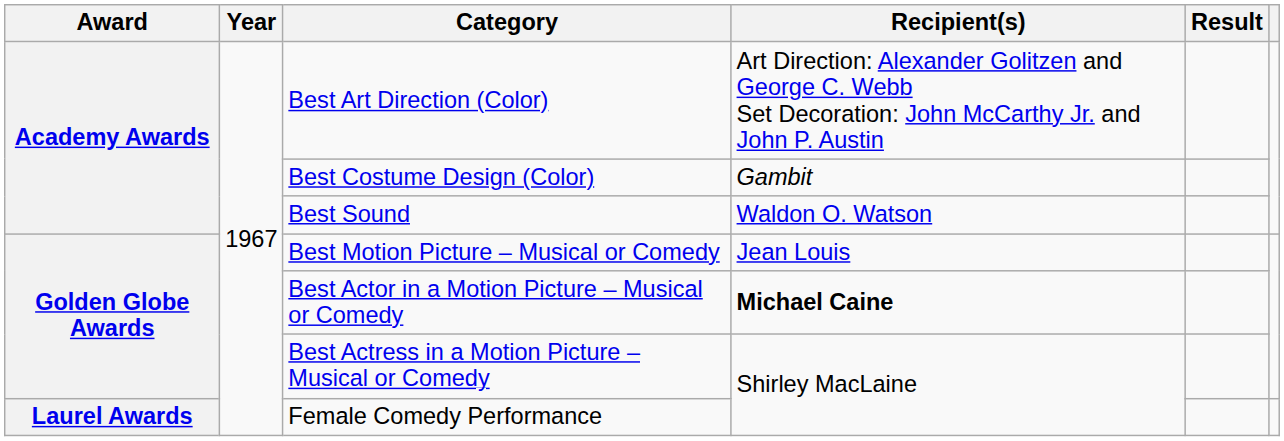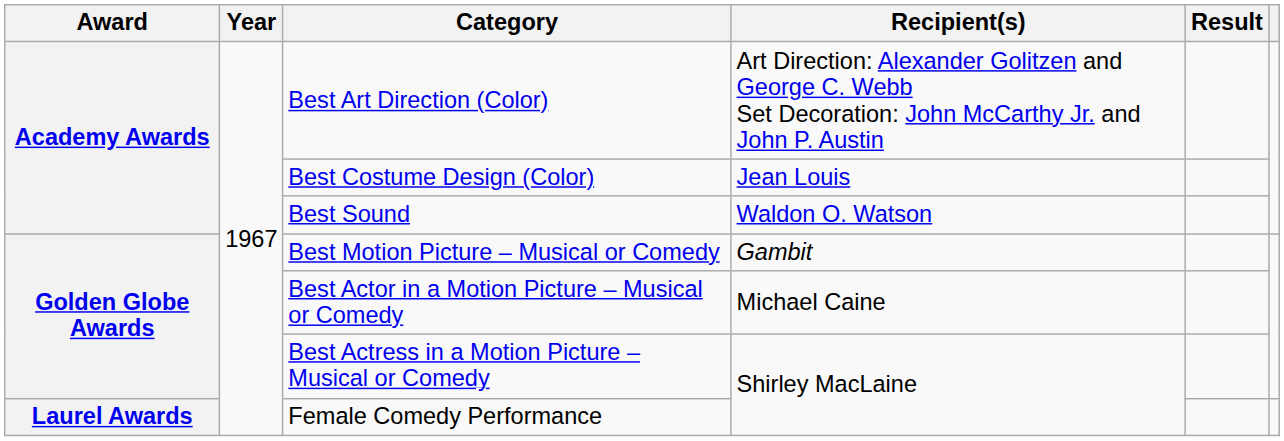(774, 177) Gambit -> (793, 177) Jean Louis
(793, 251) Jean Louis -> (774, 251) Gambit
(815, 302) bold -> (811, 302) normal
